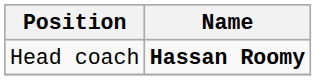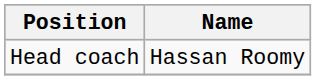(227, 58) bold -> (227, 58) normal
